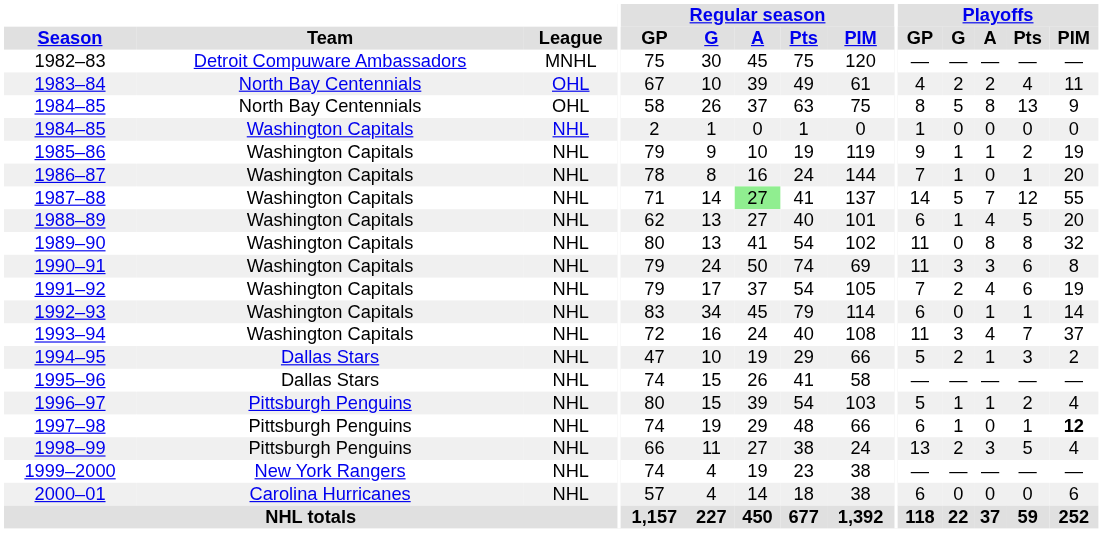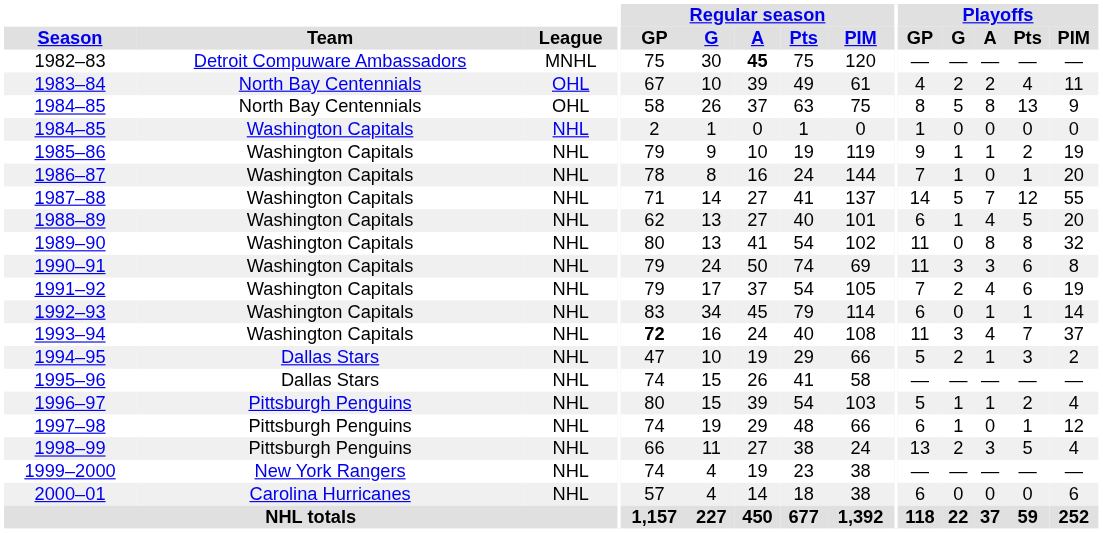(758, 60) normal -> (758, 60) bold
(758, 197) lightgreen background -> (758, 197) no background
(654, 334) normal -> (654, 334) bold
(1074, 425) bold -> (1074, 425) normal
